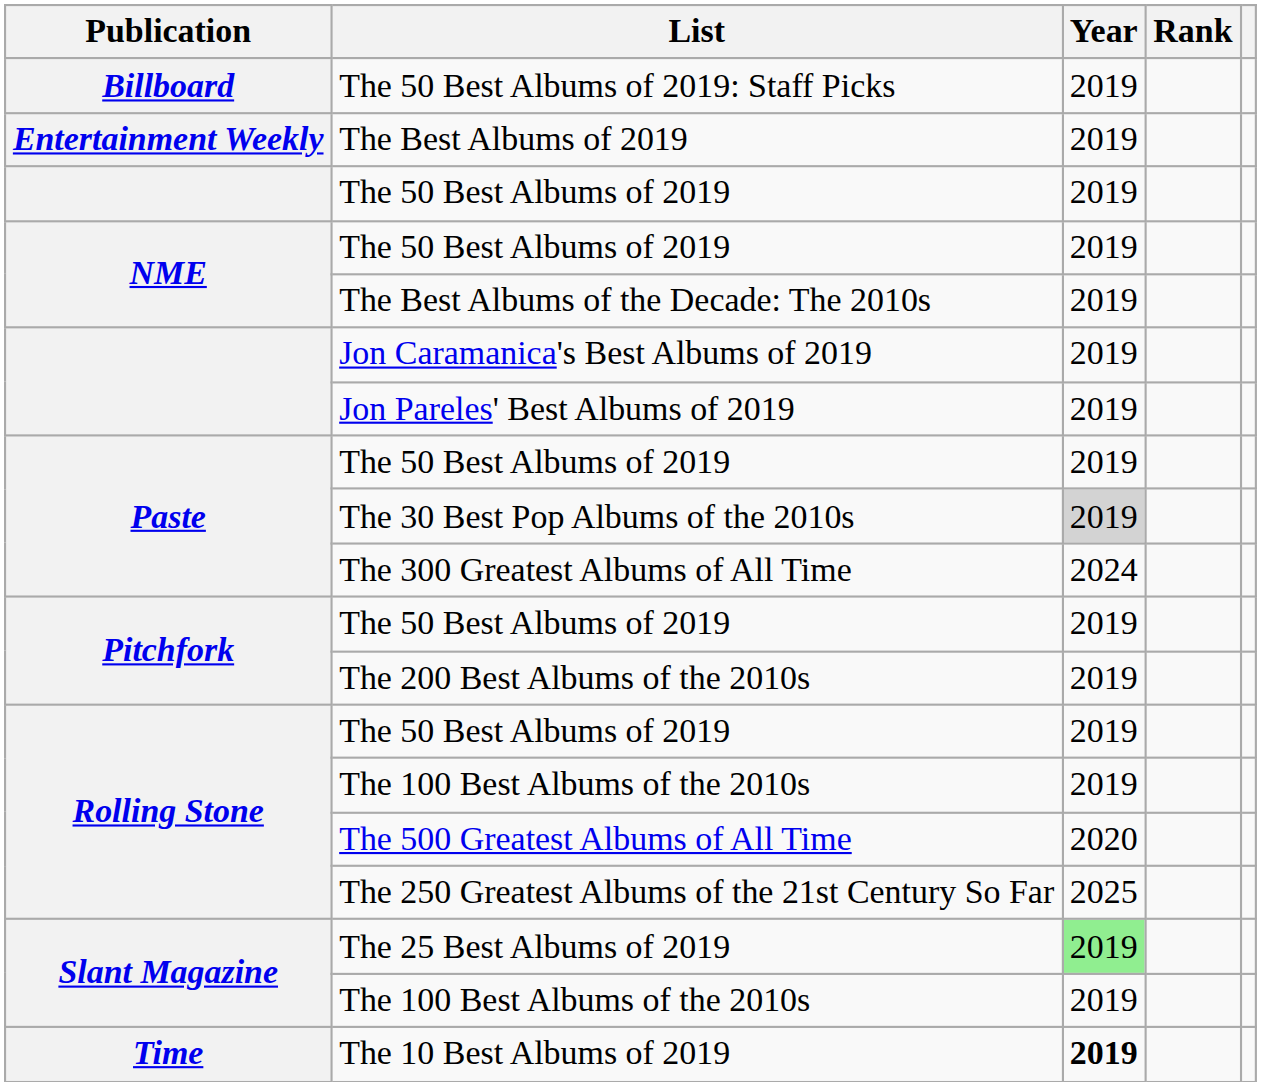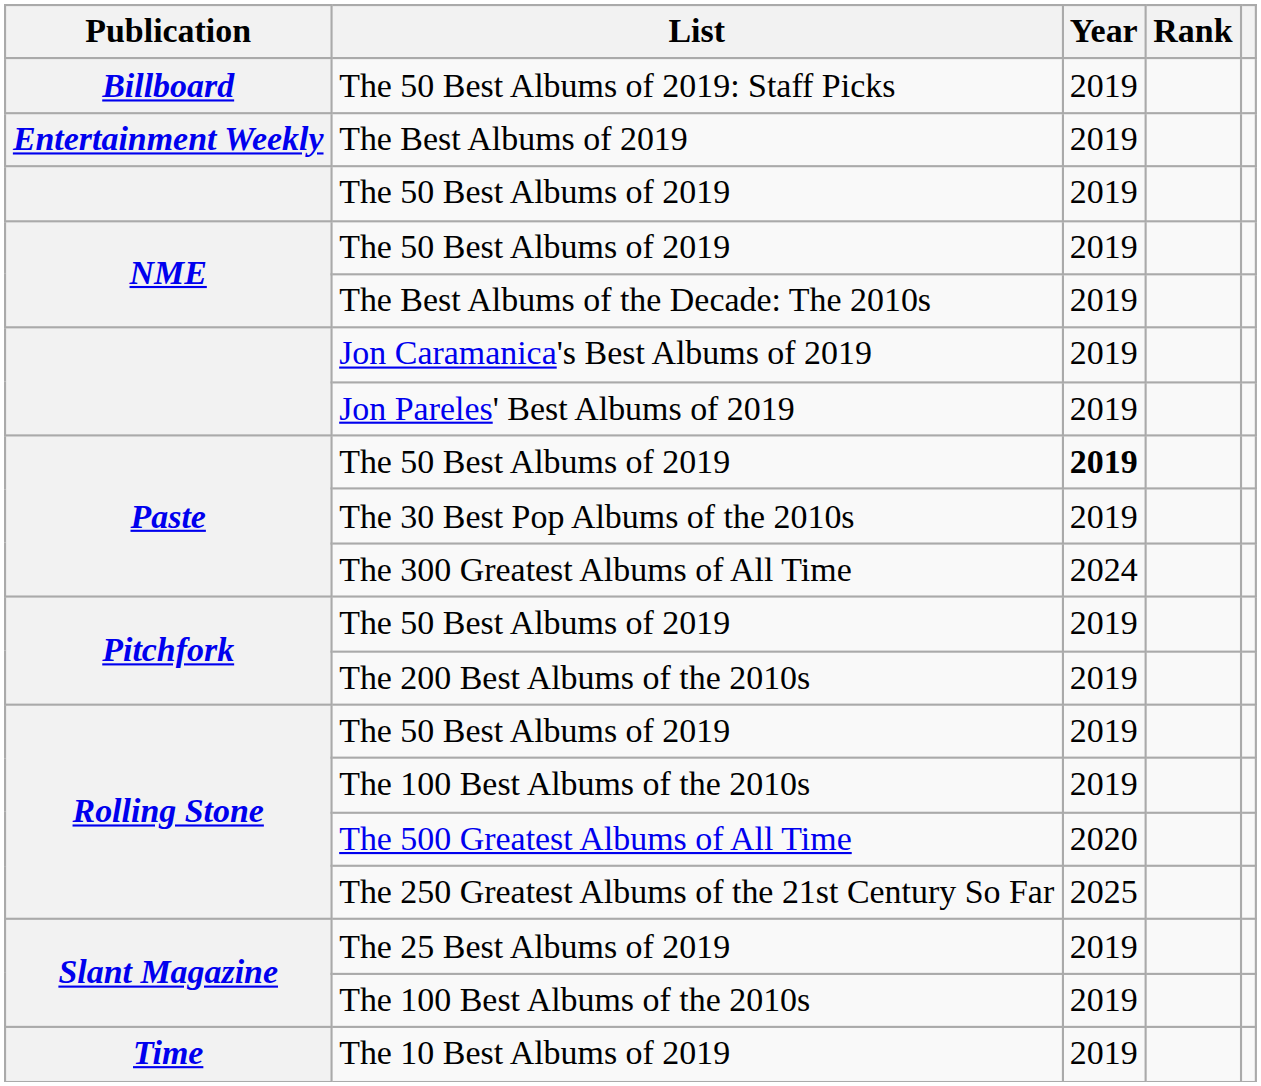(1104, 461) normal -> (1104, 461) bold
(1104, 515) lightgrey background -> (1104, 515) no background
(1104, 945) lightgreen background -> (1104, 945) no background
(1104, 1053) bold -> (1104, 1053) normal
